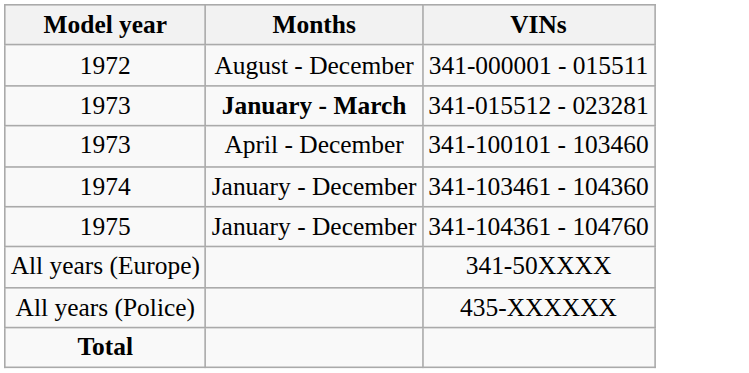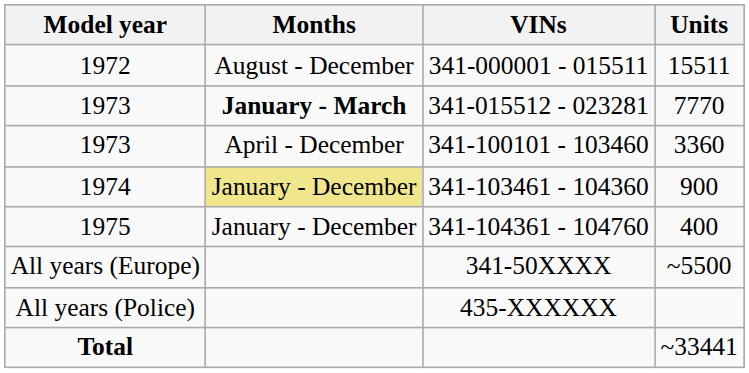+ column: (699, 24)
(314, 186) no background -> (314, 186) khaki background
